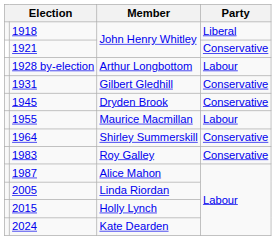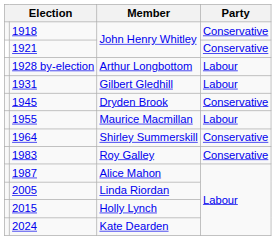(220, 31) Liberal -> (236, 31) Conservative
(236, 84) Conservative -> (220, 84) Labour
